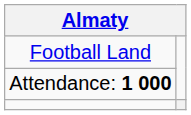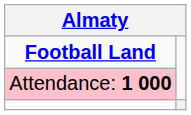(90, 52) normal -> (90, 52) bold
(90, 83) no background -> (90, 83) pink background
